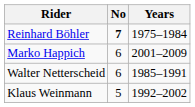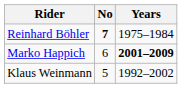(159, 53) normal -> (146, 53) bold
- row: (56, 73)
